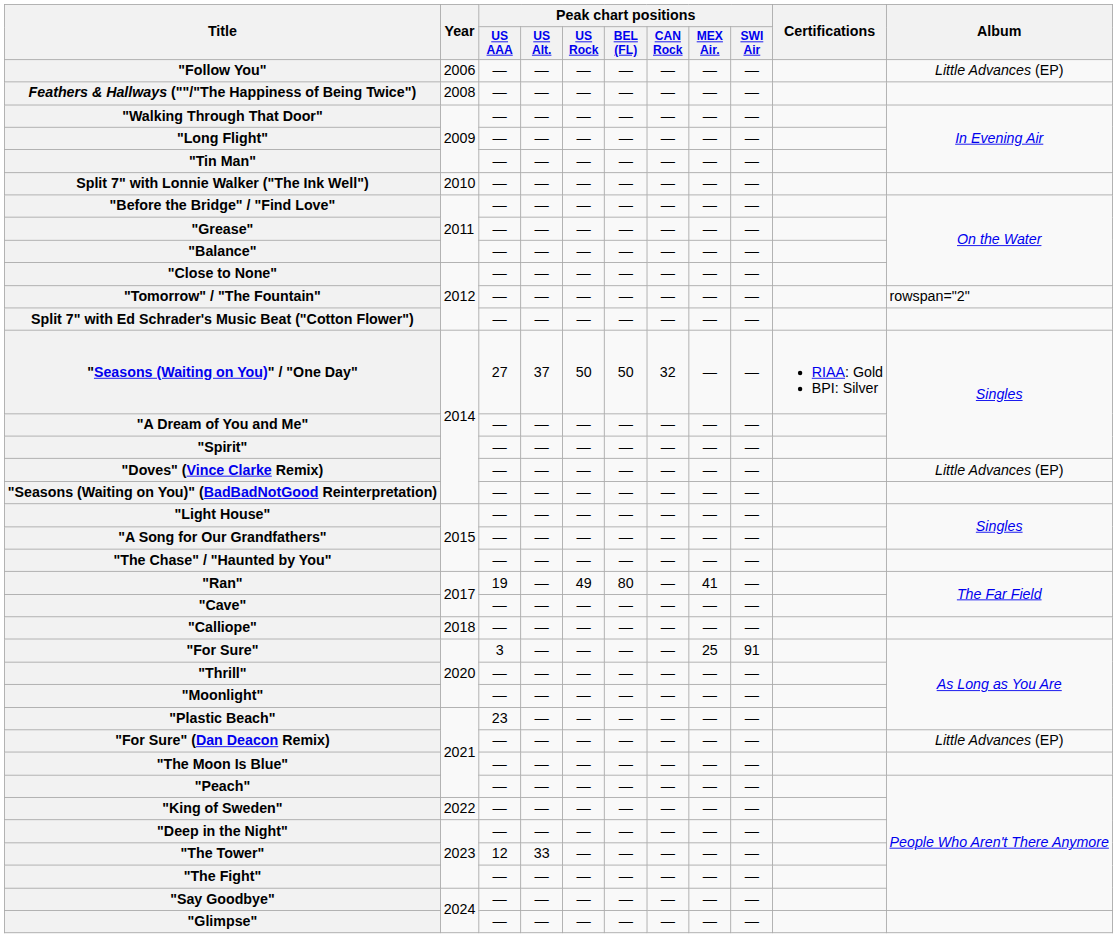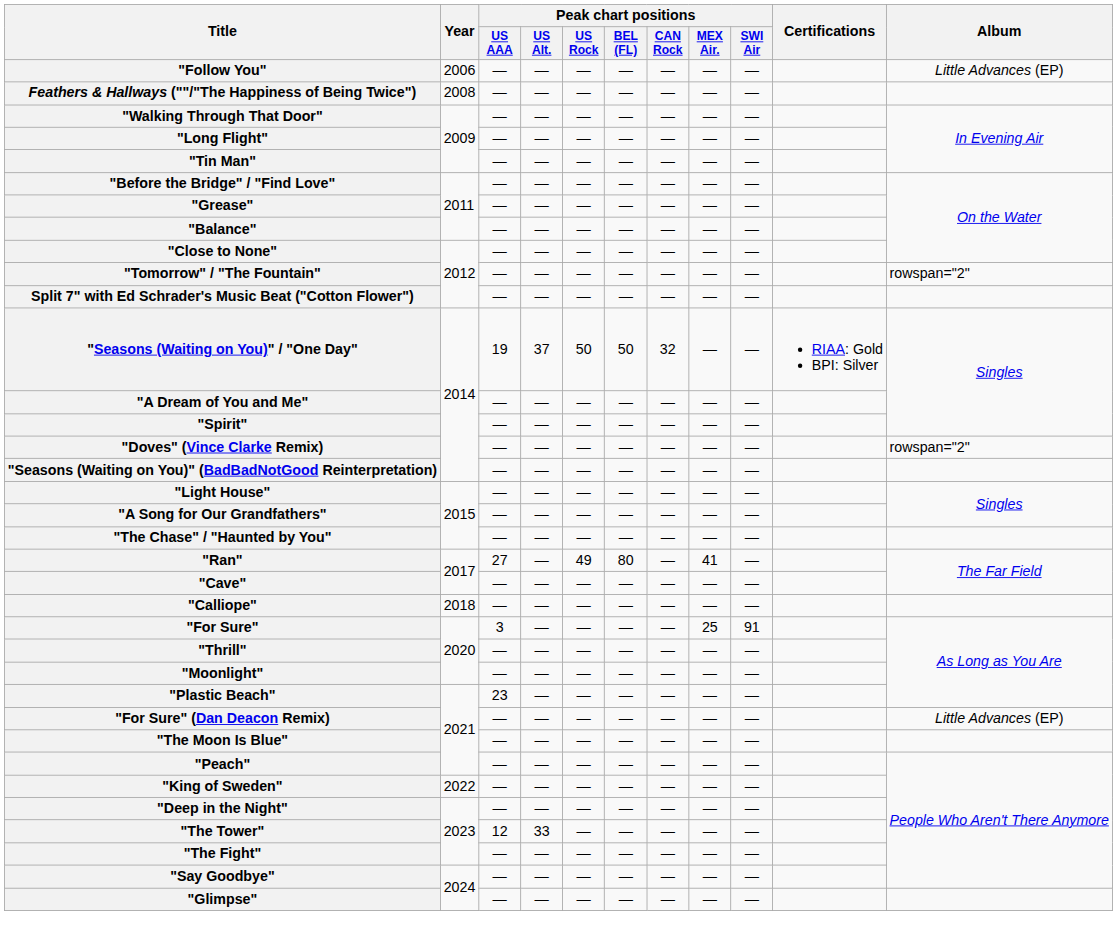- row: (222, 183)
(500, 372) 27 -> (500, 349) 19
(999, 470) Little Advances (EP) -> (930, 447) rowspan="2"
(500, 582) 19 -> (500, 560) 27
